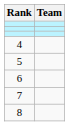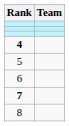(19, 44) normal -> (19, 44) bold
(19, 95) normal -> (19, 95) bold
